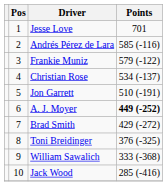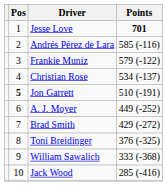(139, 28) normal -> (139, 28) bold
(18, 92) normal -> (18, 92) bold
(139, 108) bold -> (139, 108) normal
